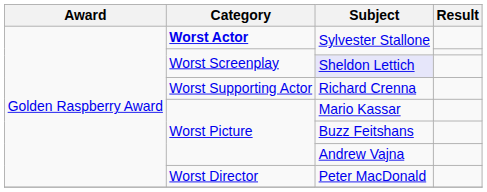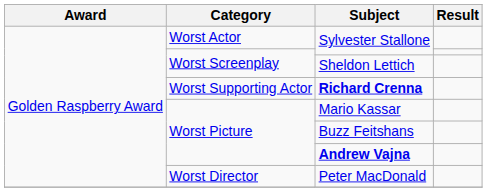(209, 37) bold -> (205, 37) normal
(367, 66) lavender background -> (367, 66) no background
(367, 88) normal -> (370, 88) bold
(361, 154) normal -> (364, 154) bold
